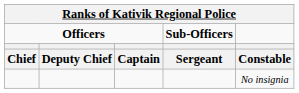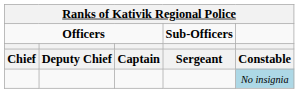(265, 79) no background -> (265, 79) lightblue background
